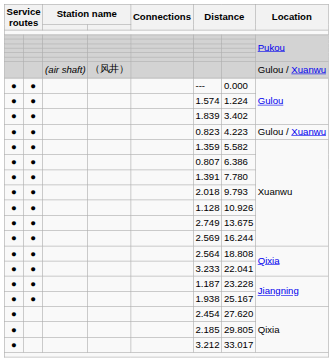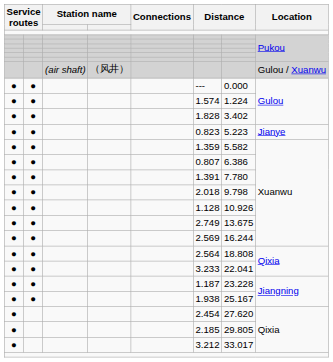(207, 116) 1.839 -> (207, 116) 1.828
(236, 131) 4.223 -> (236, 131) 5.223
(292, 131) Gulou / Xuanwu -> (272, 131) Jianye
(236, 192) 9.793 -> (236, 192) 9.798
